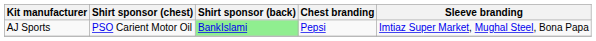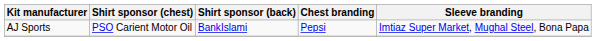(223, 28) lightgreen background -> (223, 28) no background
